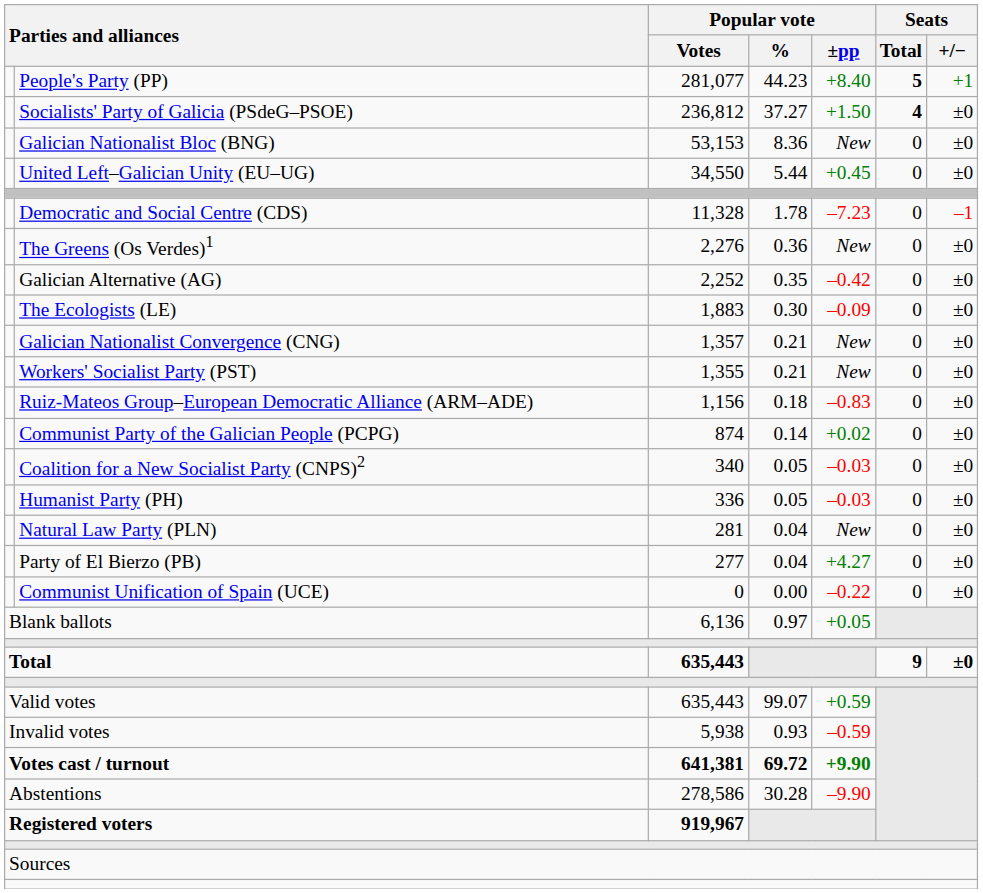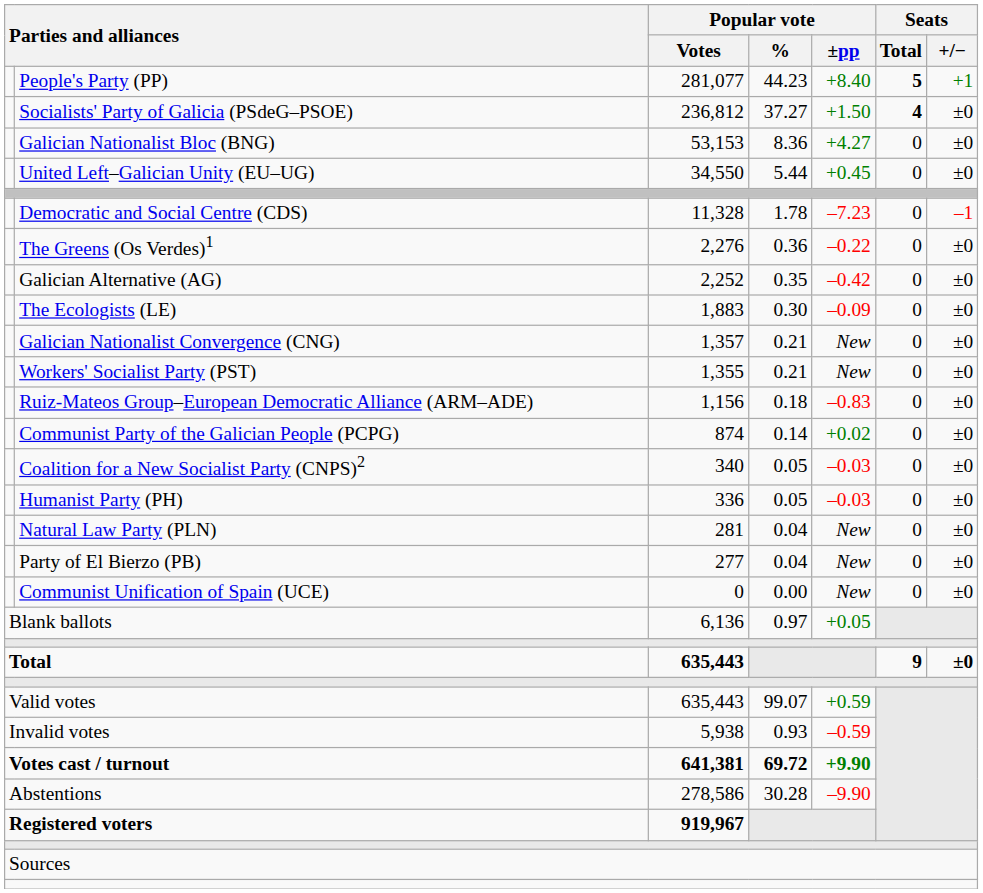(854, 142) New -> (848, 142) +4.27
(854, 246) New -> (849, 246) –0.22
(848, 561) +4.27 -> (854, 561) New
(849, 591) –0.22 -> (854, 591) New
